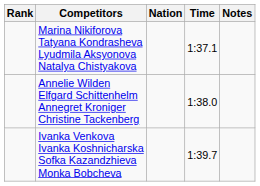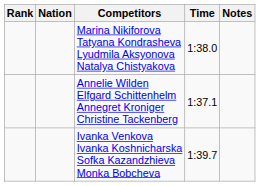columns swapped: (166, 13) <-> (91, 13)
(202, 48) 1:37.1 -> (202, 48) 1:38.0
(202, 102) 1:38.0 -> (202, 102) 1:37.1
